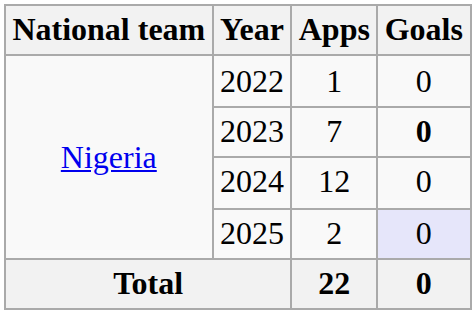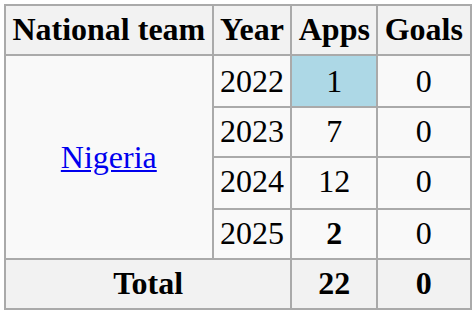(334, 80) no background -> (334, 80) lightblue background
(424, 131) bold -> (424, 131) normal
(334, 232) normal -> (334, 232) bold
(424, 232) lavender background -> (424, 232) no background
